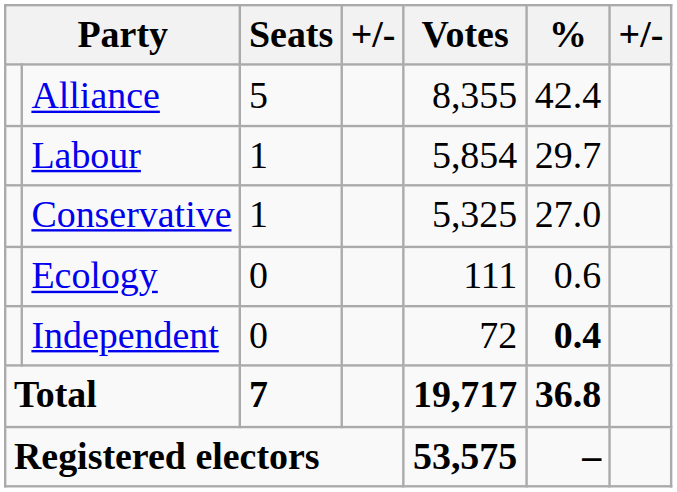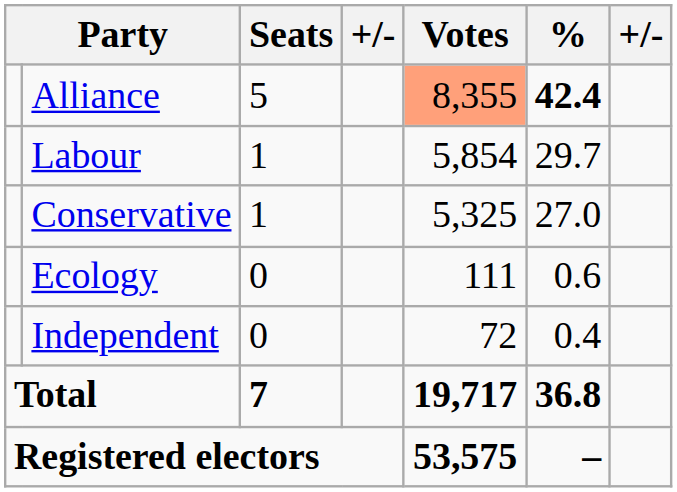(475, 94) no background -> (475, 94) lightsalmon background
(568, 94) normal -> (568, 94) bold
(577, 335) bold -> (577, 335) normal
